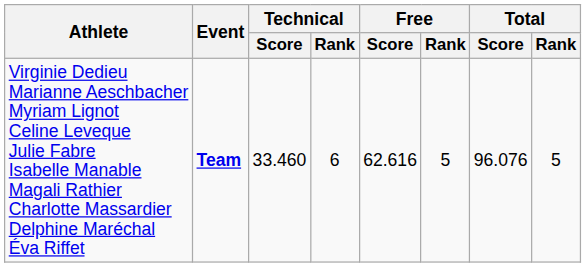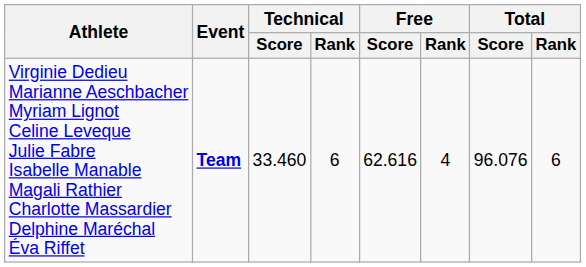(445, 161) 5 -> (445, 161) 4
(556, 161) 5 -> (556, 161) 6
